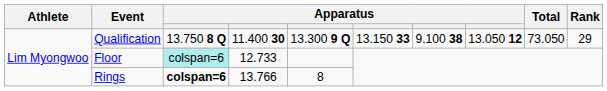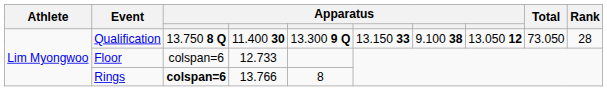(585, 39) 29 -> (585, 39) 28
(196, 58) paleturquoise background -> (196, 58) no background
